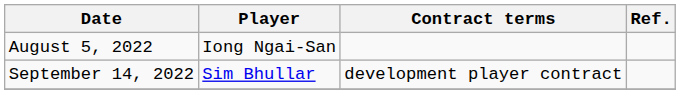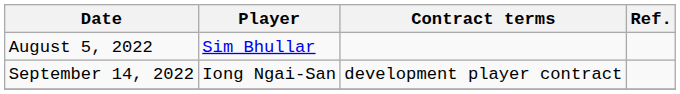(269, 47) Iong Ngai-San -> (259, 47) Sim Bhullar
(259, 75) Sim Bhullar -> (269, 75) Iong Ngai-San
